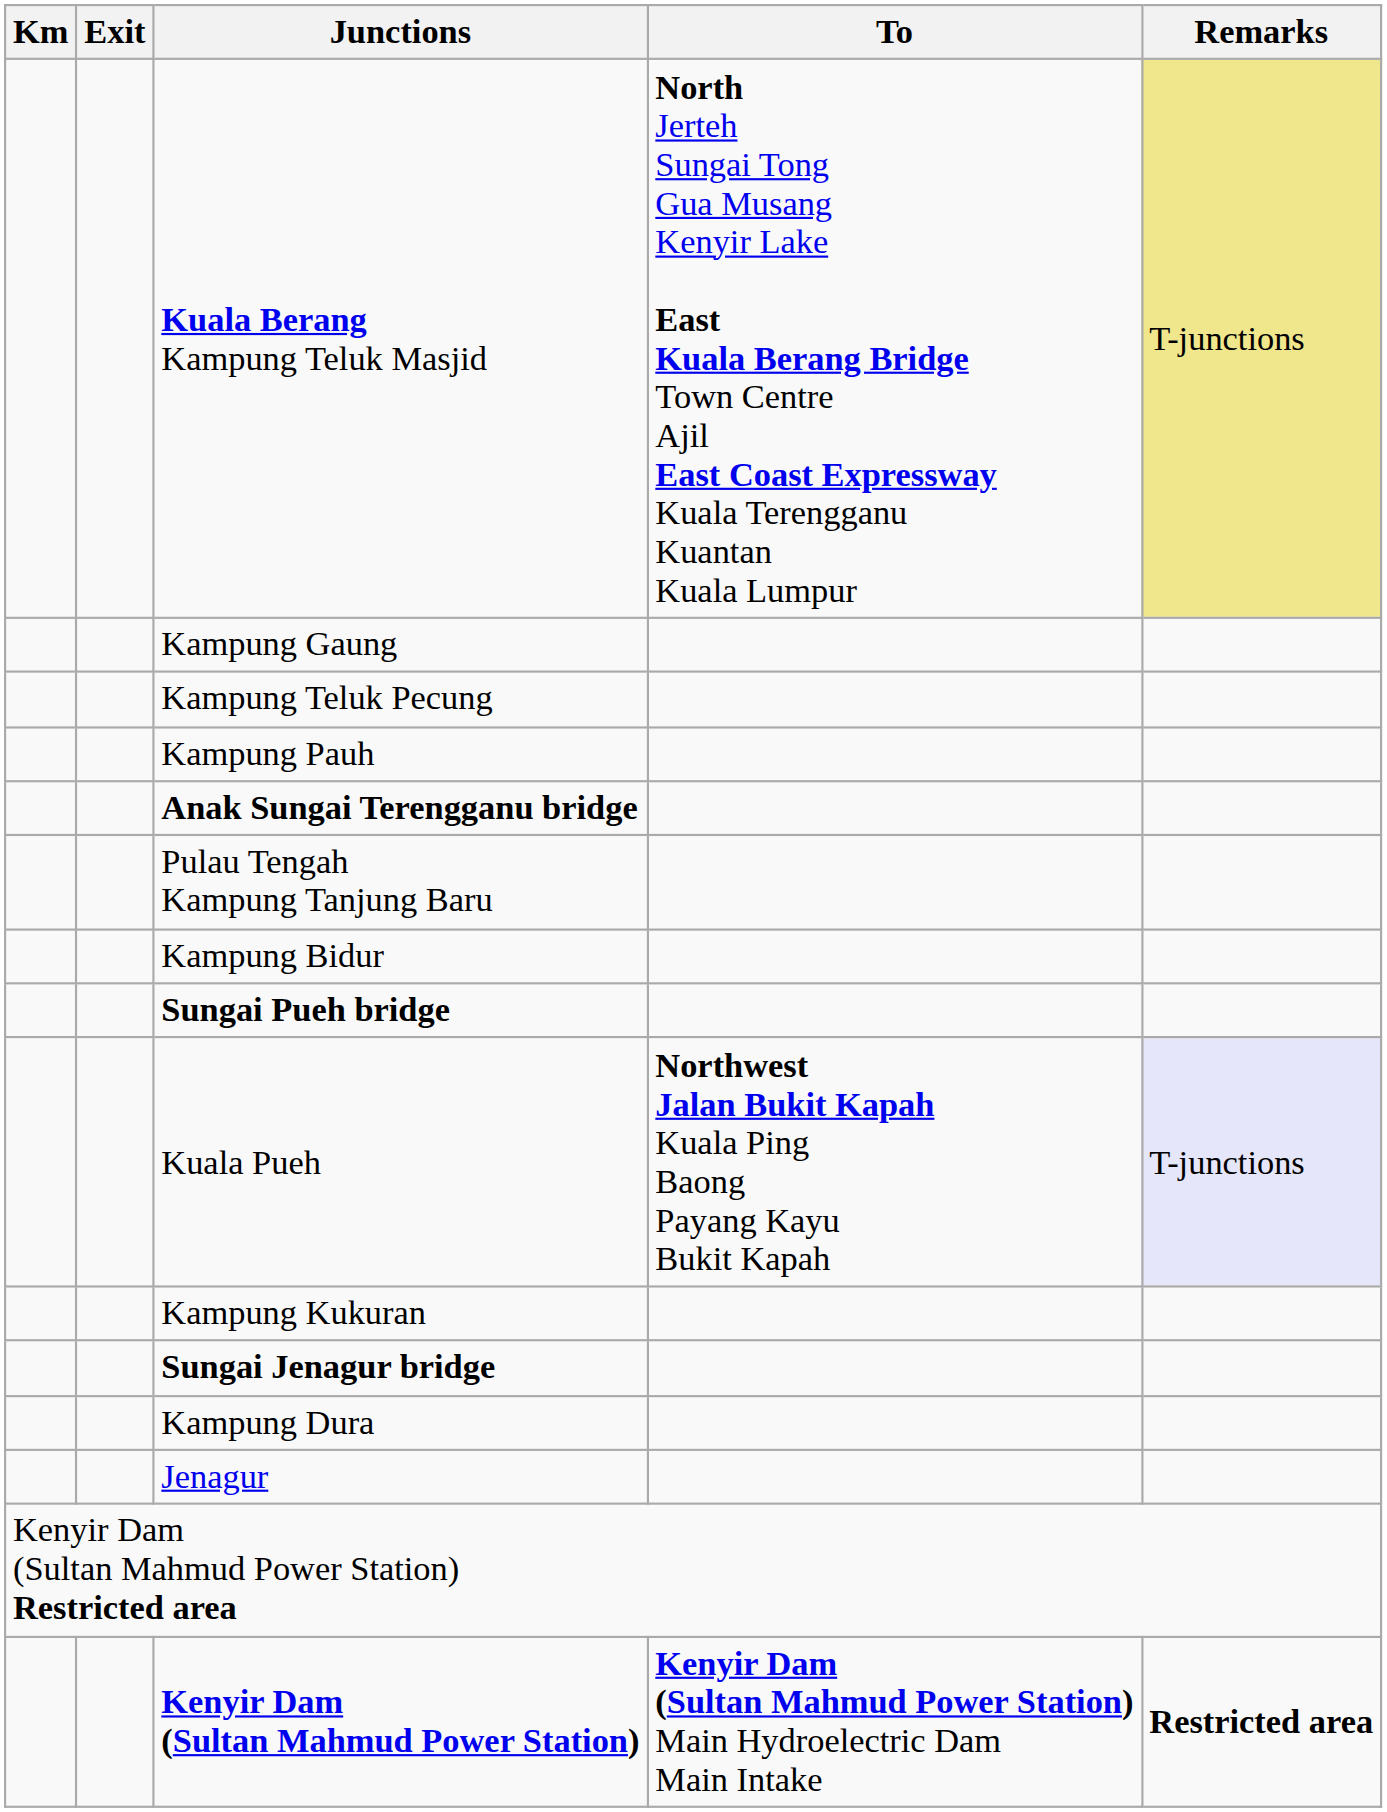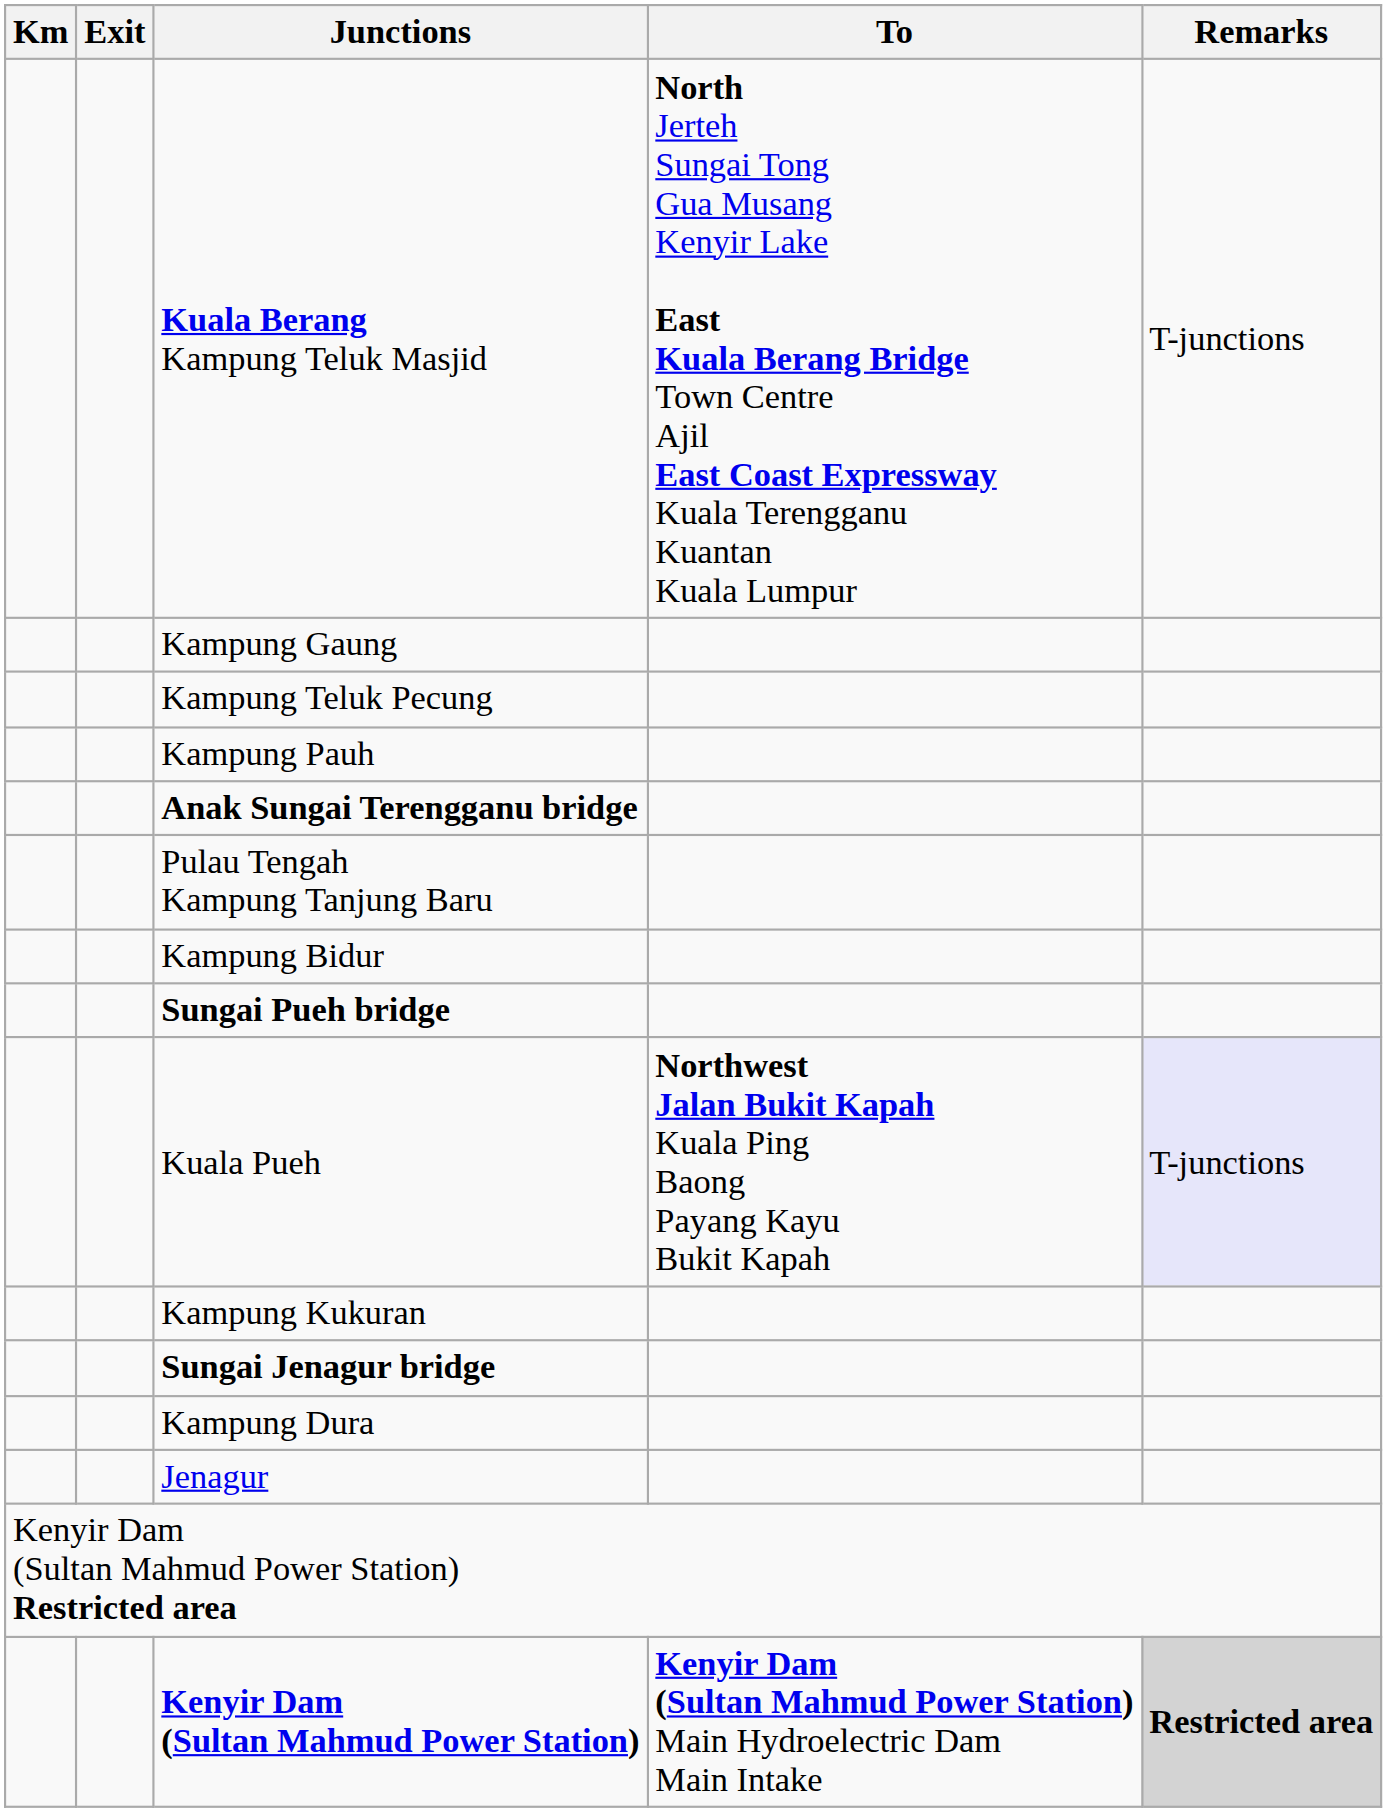(1227, 337) khaki background -> (1227, 337) no background
(1261, 1720) no background -> (1261, 1720) lightgrey background
